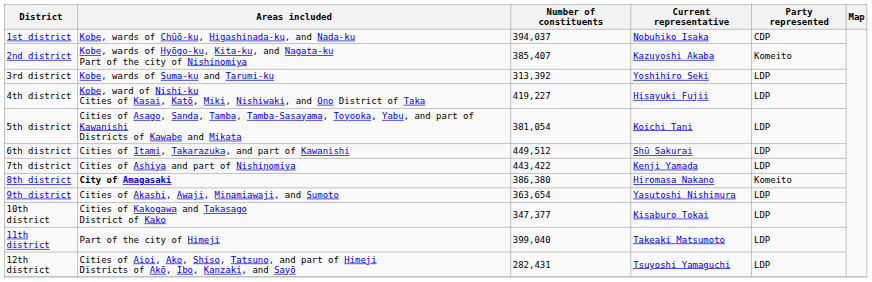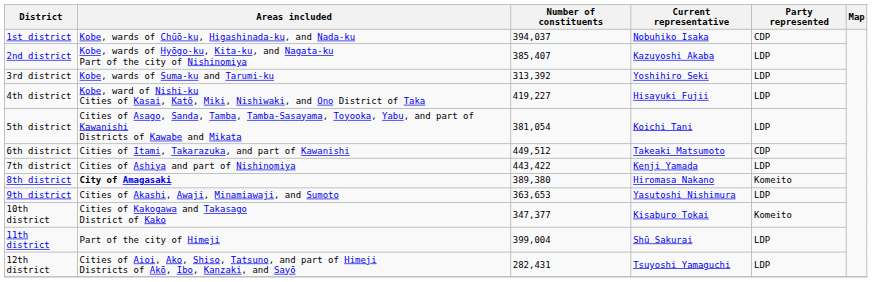(773, 56) Komeito -> (762, 56) LDP
(663, 151) Shū Sakurai -> (679, 151) Takeaki Matsumoto
(762, 151) LDP -> (762, 151) CDP
(532, 180) 386,380 -> (532, 180) 389,380
(532, 195) 363,654 -> (532, 195) 363,653
(762, 215) LDP -> (773, 215) Komeito
(532, 240) 399,040 -> (532, 240) 399,004
(679, 240) Takeaki Matsumoto -> (663, 240) Shū Sakurai
